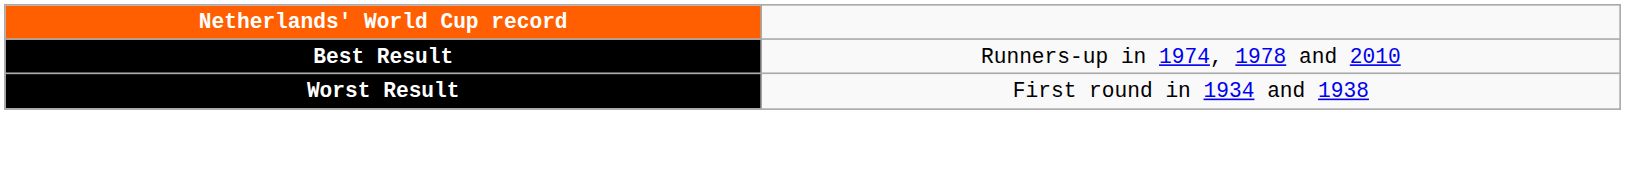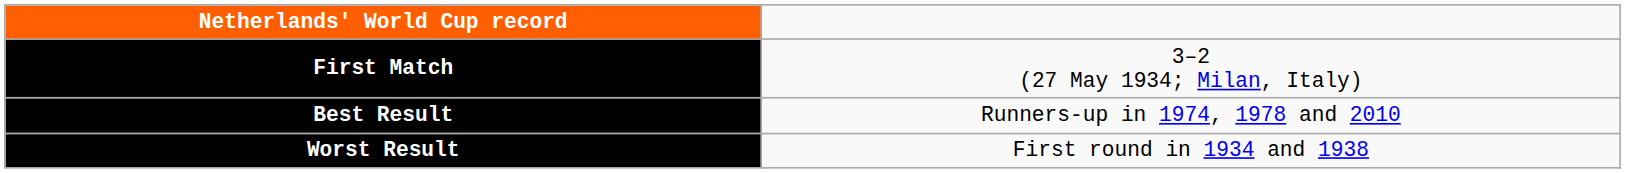+ row: (383, 69)
